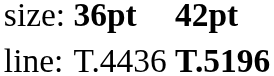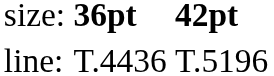(223, 60) bold -> (222, 60) normal
